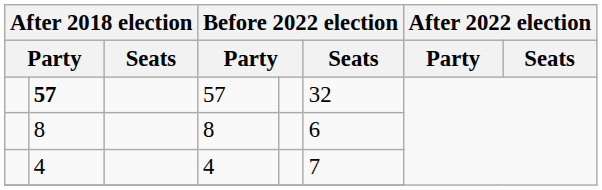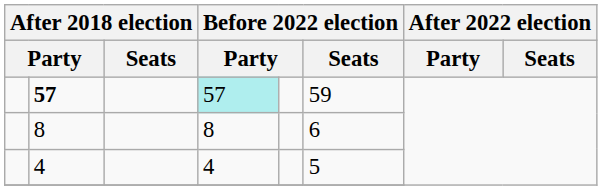(214, 94) no background -> (214, 94) paleturquoise background
(320, 94) 32 -> (320, 94) 59
(315, 166) 7 -> (315, 166) 5
